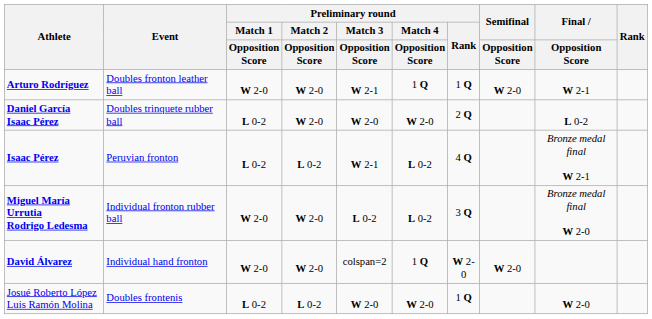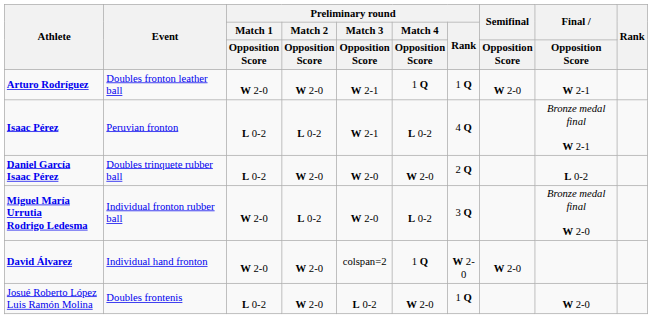rows swapped: (33, 158) <-> (39, 115)
(309, 219) W 2-0 -> (309, 219) L 0-2
(365, 219) L 0-2 -> (365, 219) W 2-0
(309, 305) L 0-2 -> (309, 305) W 2-0
(365, 305) W 2-0 -> (365, 305) L 0-2
